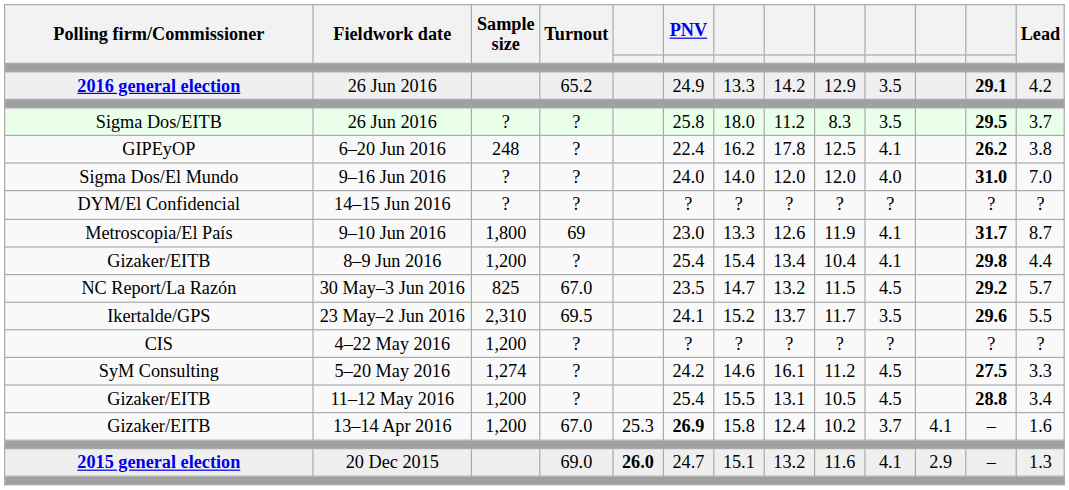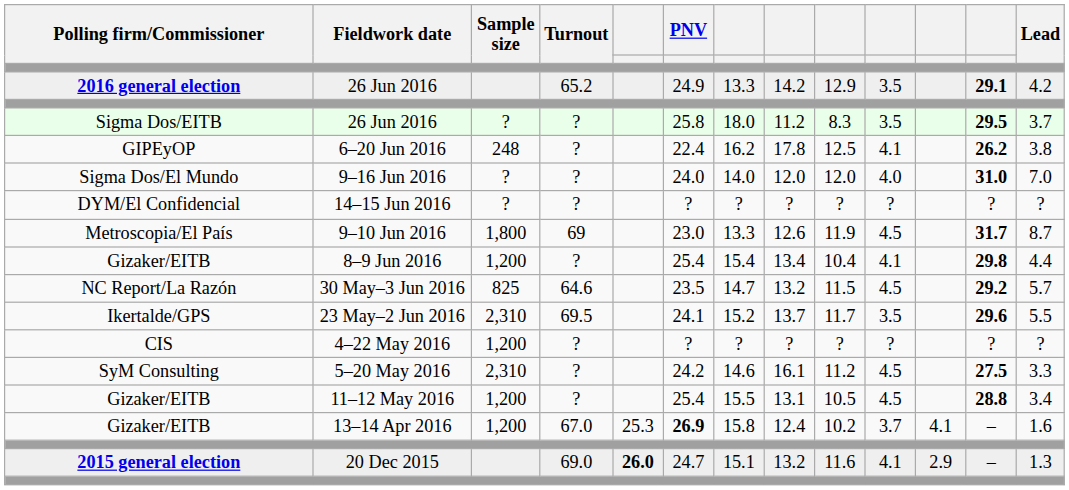(890, 232) 4.1 -> (890, 232) 4.5
(576, 288) 67.0 -> (576, 288) 64.6
(506, 371) 1,274 -> (506, 371) 2,310
